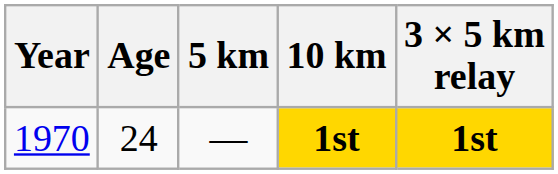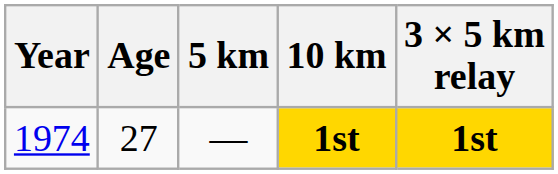(52, 137) 1970 -> (52, 137) 1974
(139, 137) 24 -> (139, 137) 27
